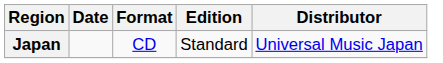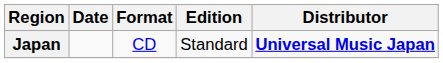(339, 44) normal -> (345, 44) bold
